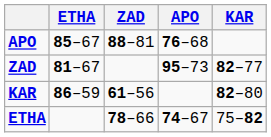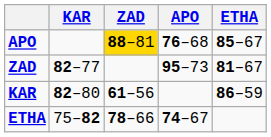columns swapped: (239, 17) <-> (77, 17)
(131, 43) no background -> (131, 43) gold background
